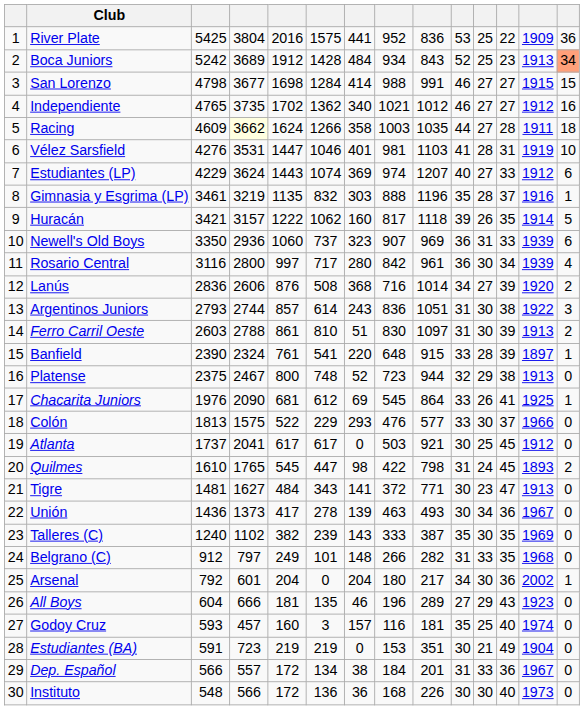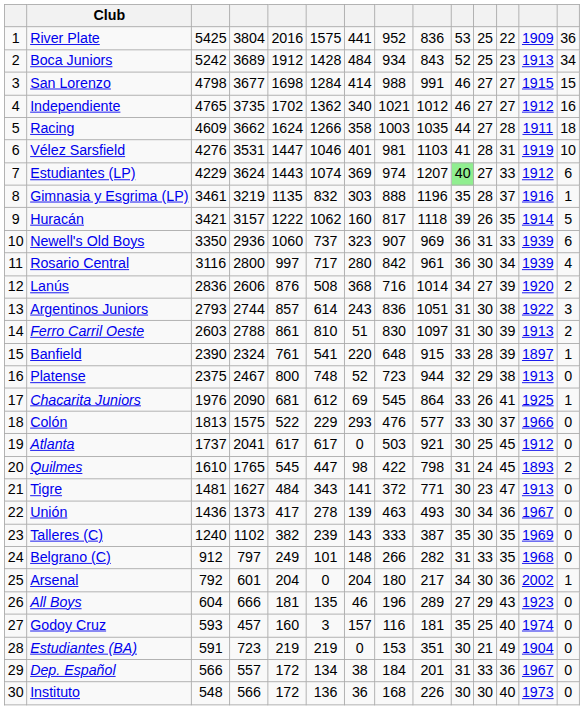(568, 60) lightsalmon background -> (568, 60) no background
(249, 128) lightyellow background -> (249, 128) no background
(463, 173) no background -> (463, 173) lightgreen background
